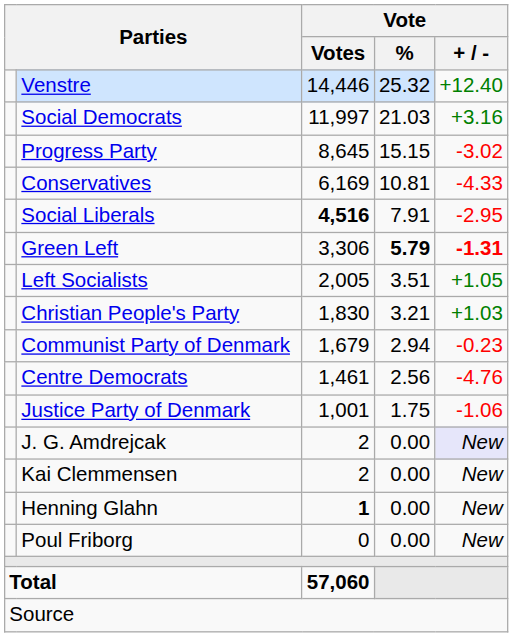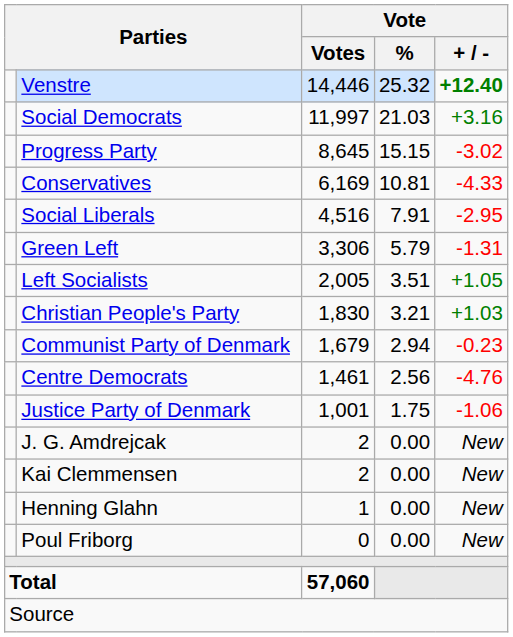(471, 85) normal -> (471, 85) bold
(344, 215) bold -> (344, 215) normal
(410, 248) bold -> (410, 248) normal
(479, 248) bold -> (479, 248) normal
(482, 442) lavender background -> (482, 442) no background
(364, 507) bold -> (364, 507) normal
